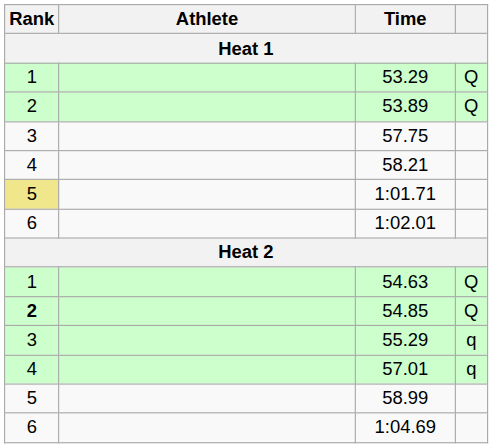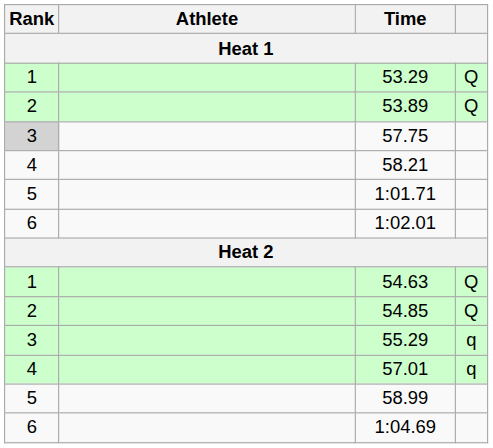(32, 135) no background -> (32, 135) lightgrey background
(32, 194) khaki background -> (32, 194) no background
(32, 310) bold -> (32, 310) normal
